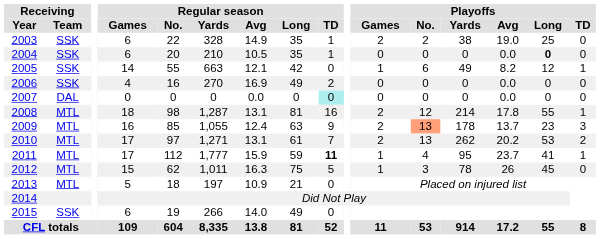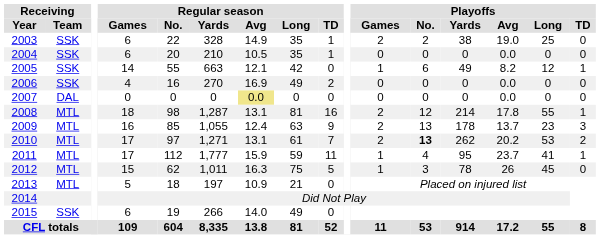(548, 54) bold -> (548, 54) normal
(256, 97) no background -> (256, 97) khaki background
(331, 97) paleturquoise background -> (331, 97) no background
(426, 126) lightsalmon background -> (426, 126) no background
(426, 140) normal -> (426, 140) bold
(331, 155) bold -> (331, 155) normal
